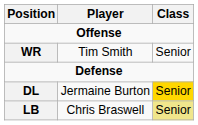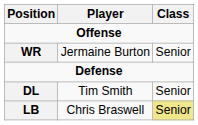(105, 52) Tim Smith -> (105, 52) Jermaine Burton
(105, 91) Jermaine Burton -> (105, 91) Tim Smith
(173, 91) gold background -> (173, 91) no background
